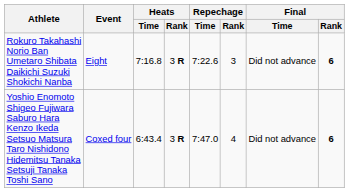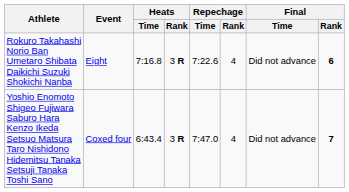(233, 62) 3 -> (233, 62) 4
(331, 139) 6 -> (331, 139) 7
